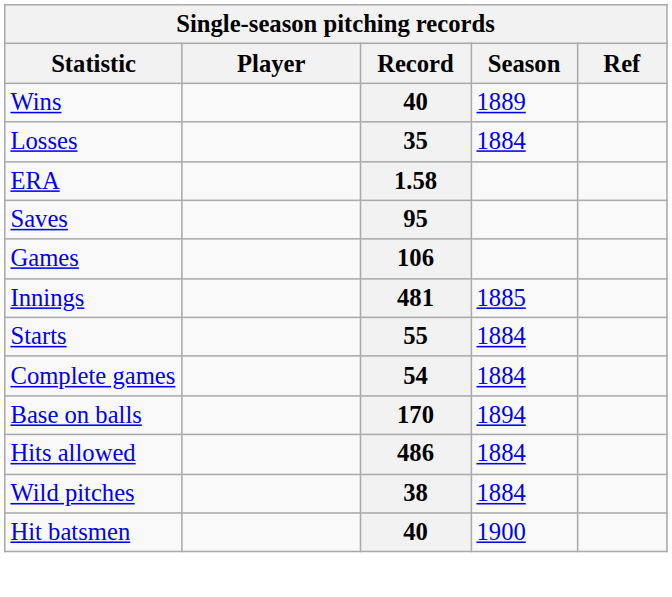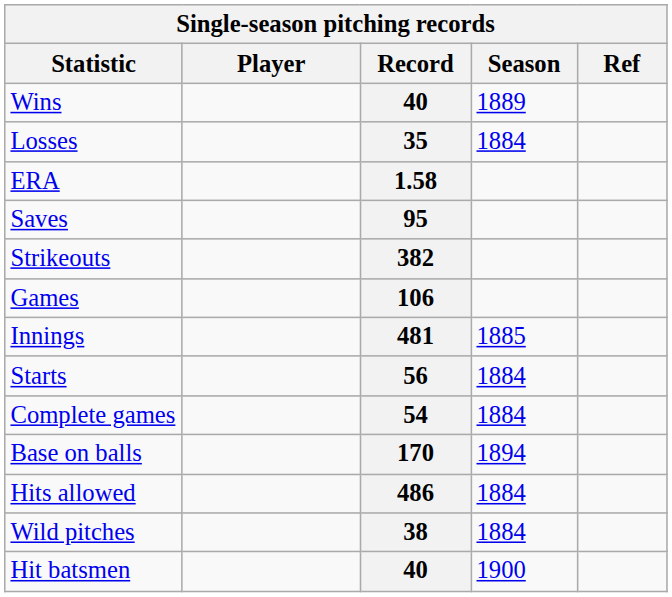+ row: (60, 258)
(415, 336) 55 -> (415, 375) 56
